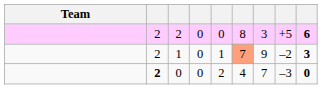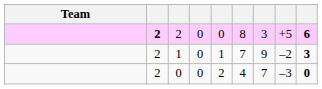(157, 34) normal -> (157, 34) bold
(243, 53) lightsalmon background -> (243, 53) no background
(157, 73) bold -> (157, 73) normal
